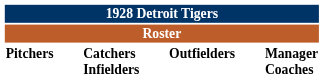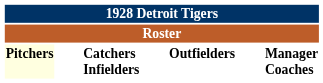(30, 53) no background -> (30, 53) lightyellow background
